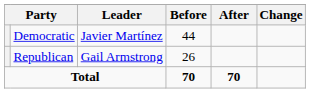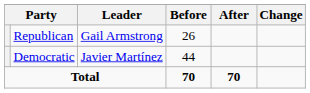rows swapped: (44, 35) <-> (43, 56)
